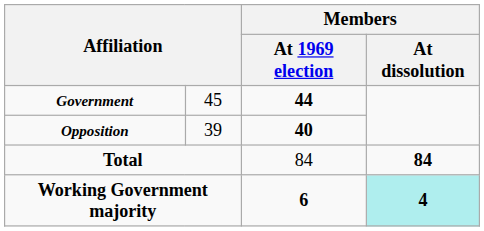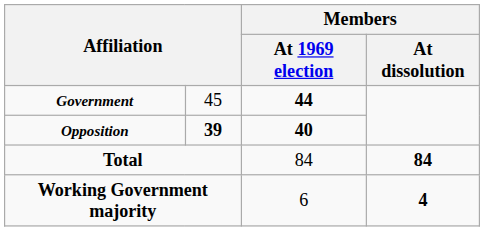(213, 130) normal -> (213, 130) bold
(304, 200) bold -> (304, 200) normal
(423, 200) paleturquoise background -> (423, 200) no background
